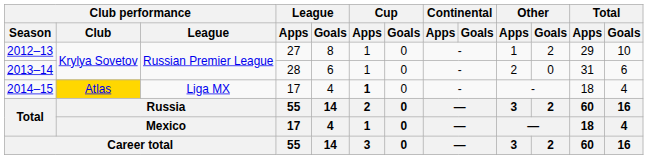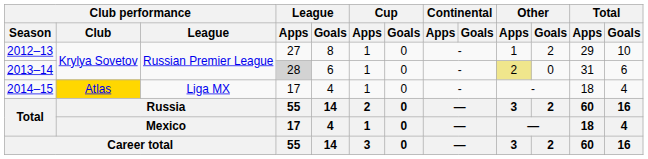(294, 70) no background -> (294, 70) lightgrey background
(514, 70) no background -> (514, 70) khaki background
(367, 88) bold -> (367, 88) normal
